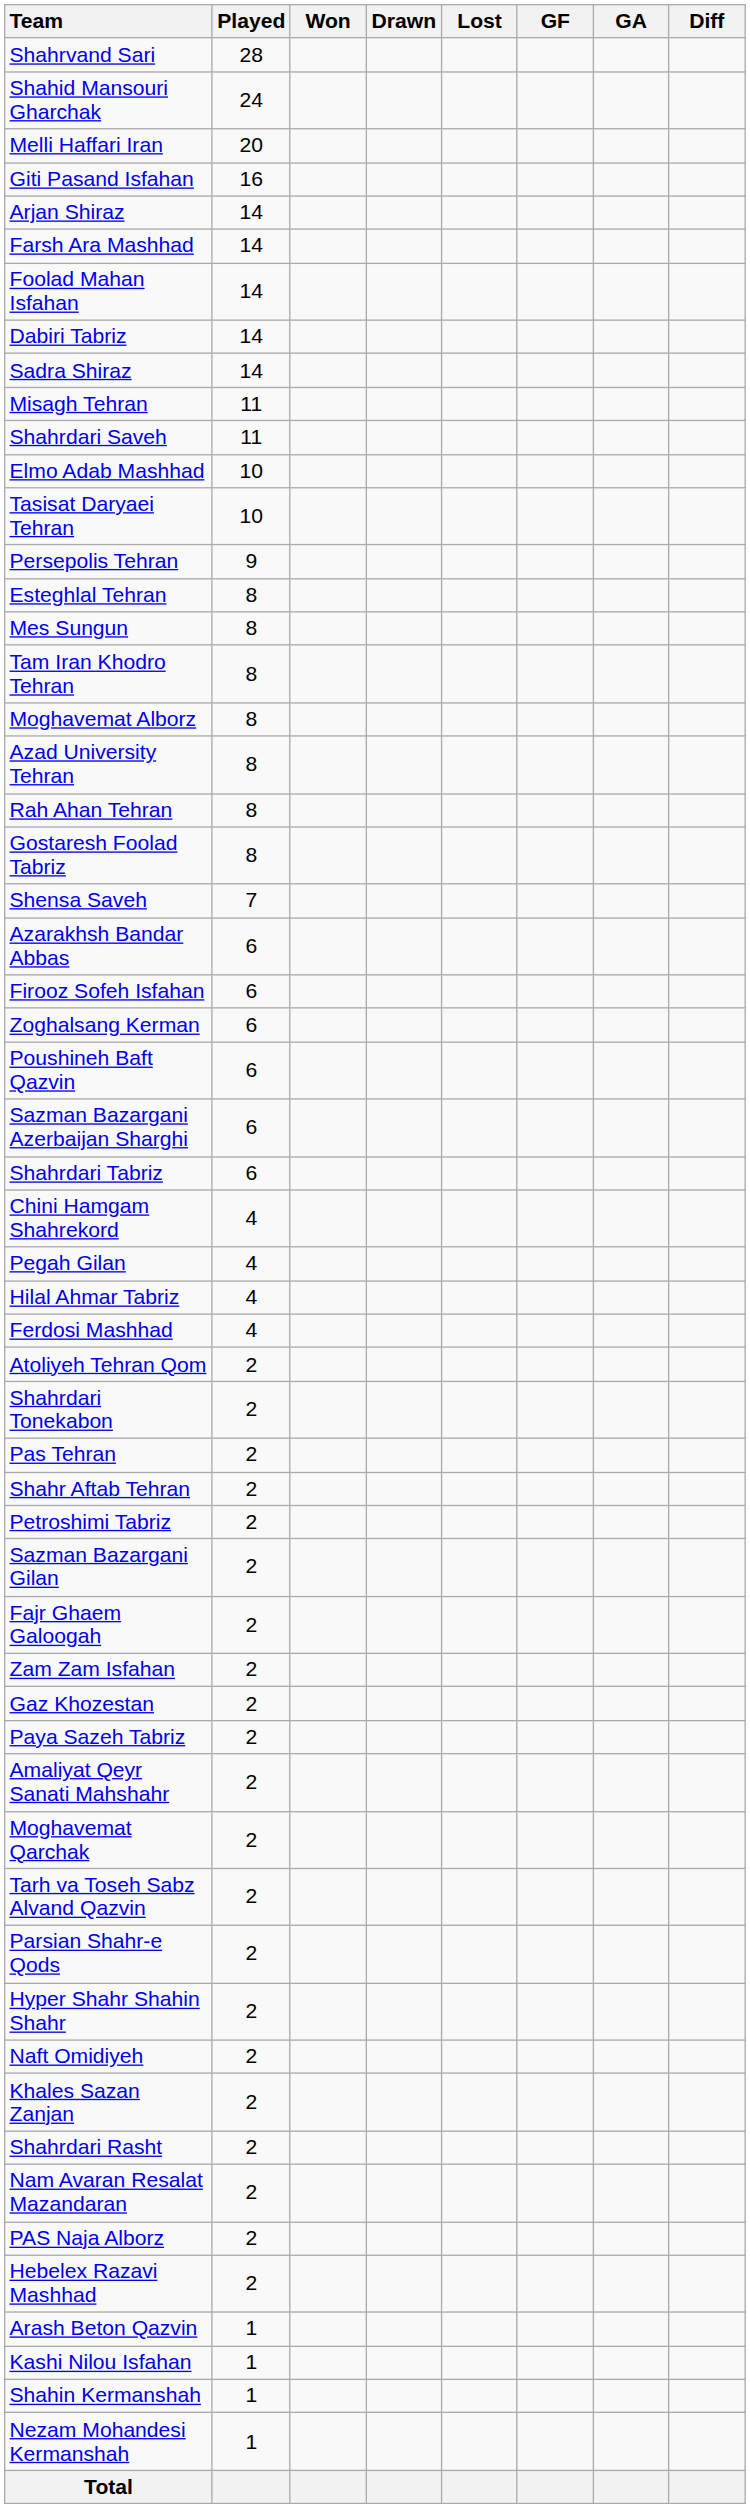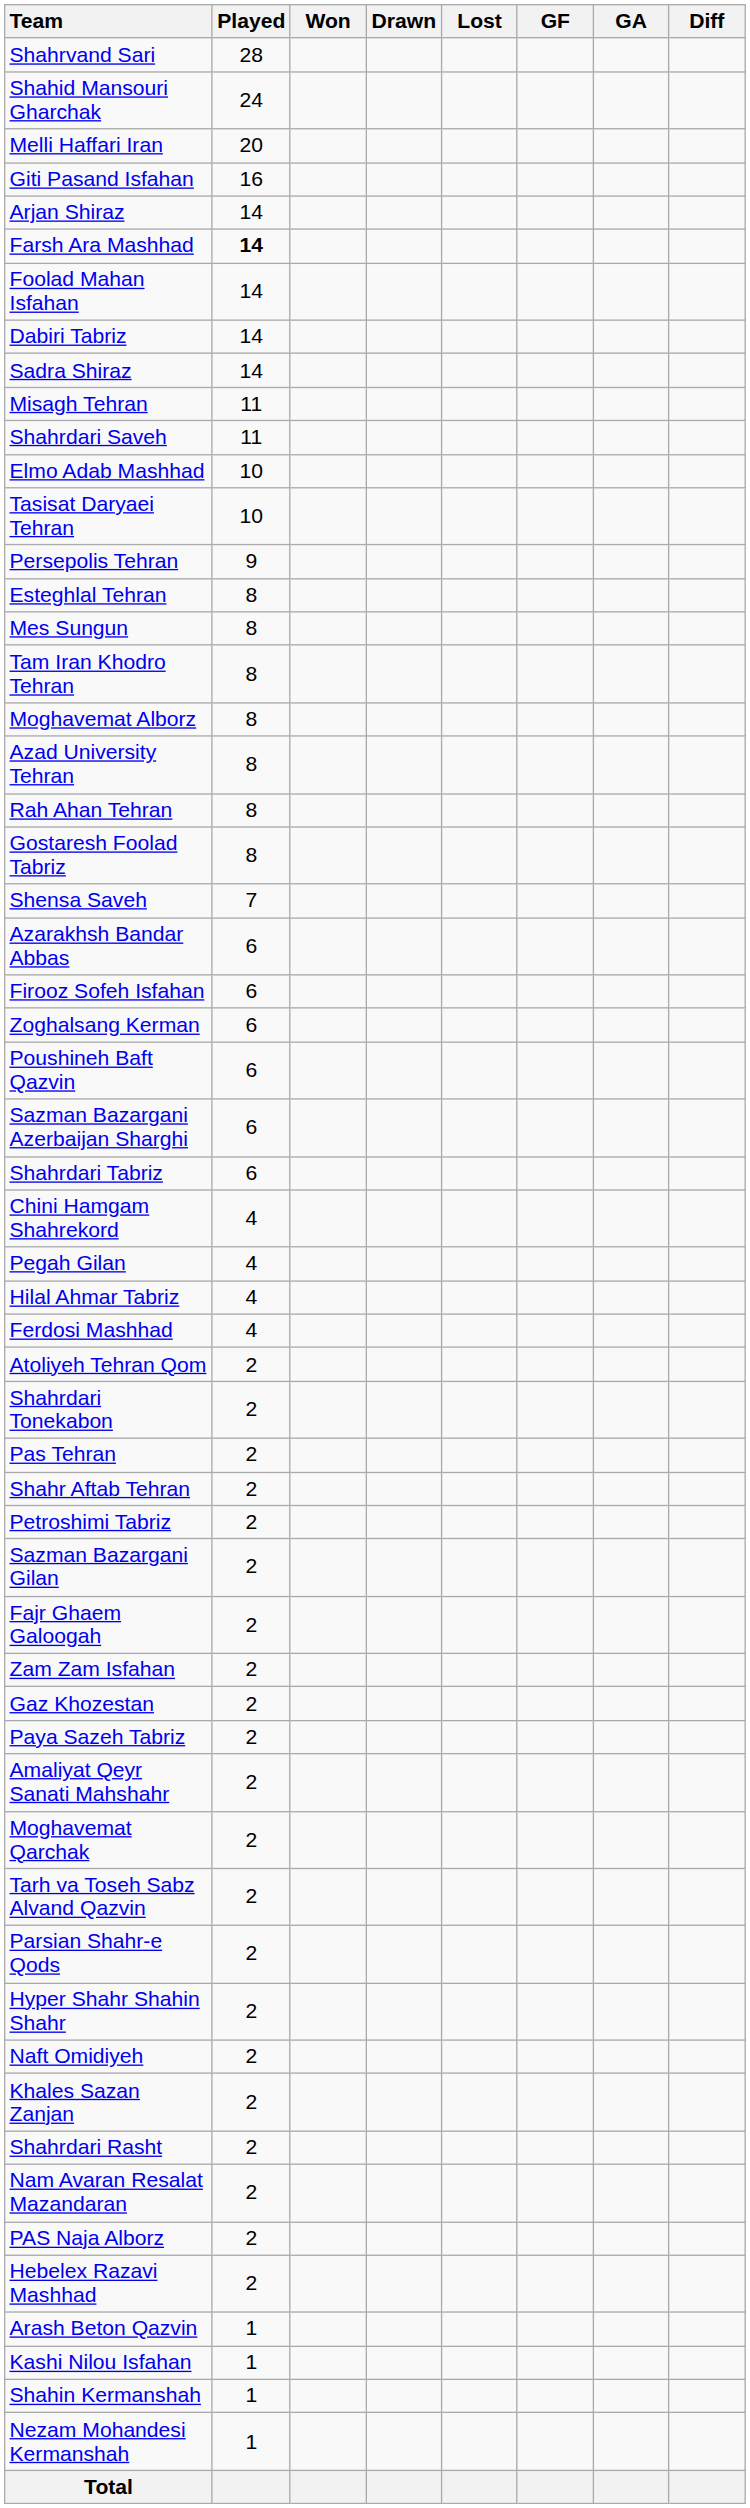(251, 245) normal -> (251, 245) bold
